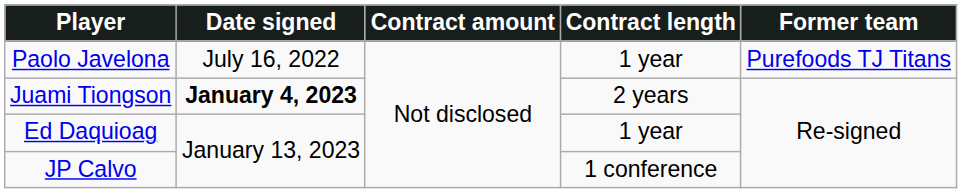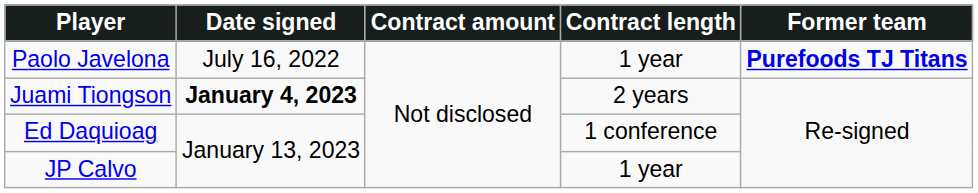(849, 59) normal -> (857, 59) bold
(651, 132) 1 year -> (651, 132) 1 conference
(651, 168) 1 conference -> (651, 168) 1 year
